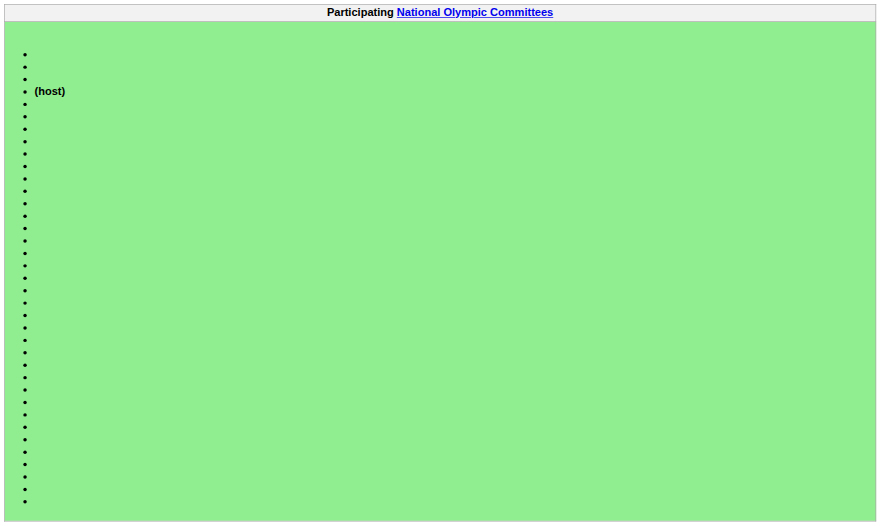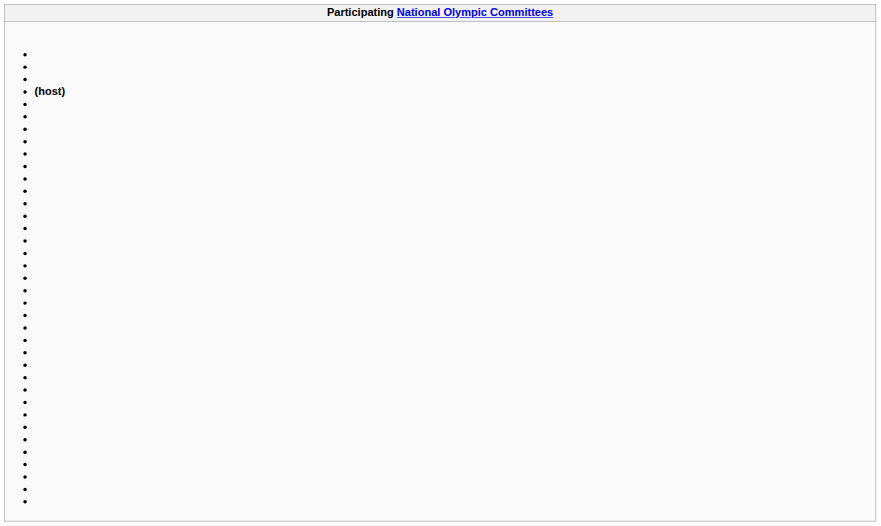(440, 278) lightgreen background -> (440, 278) no background
